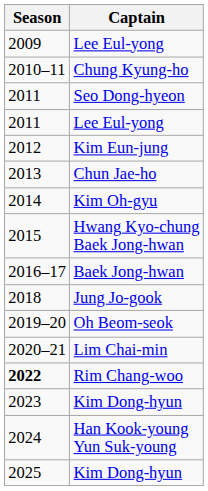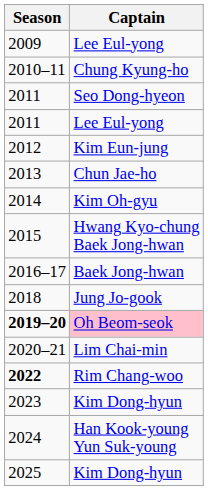(37, 323) normal -> (37, 323) bold
(123, 323) no background -> (123, 323) pink background
